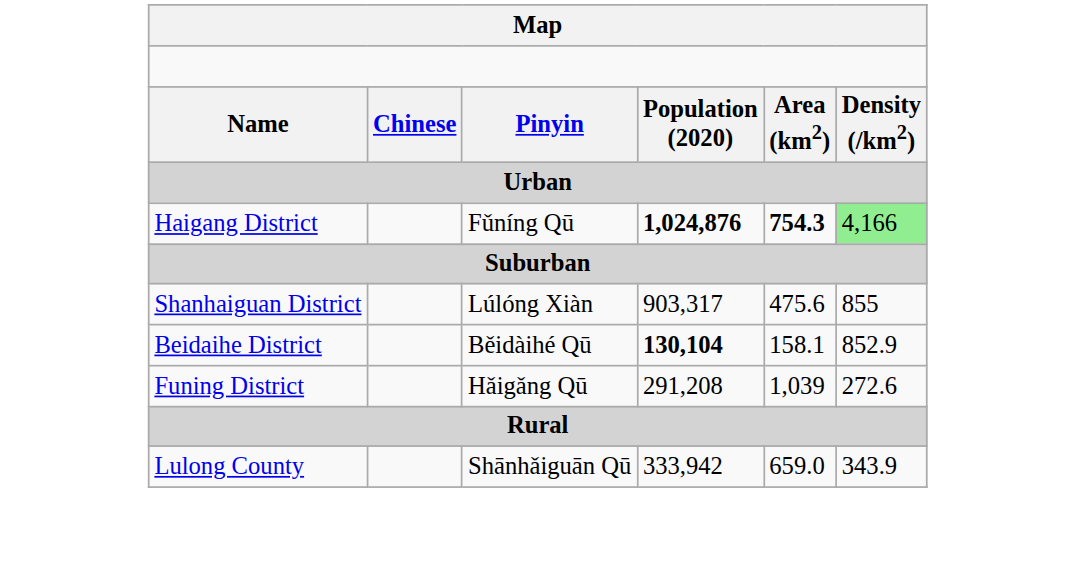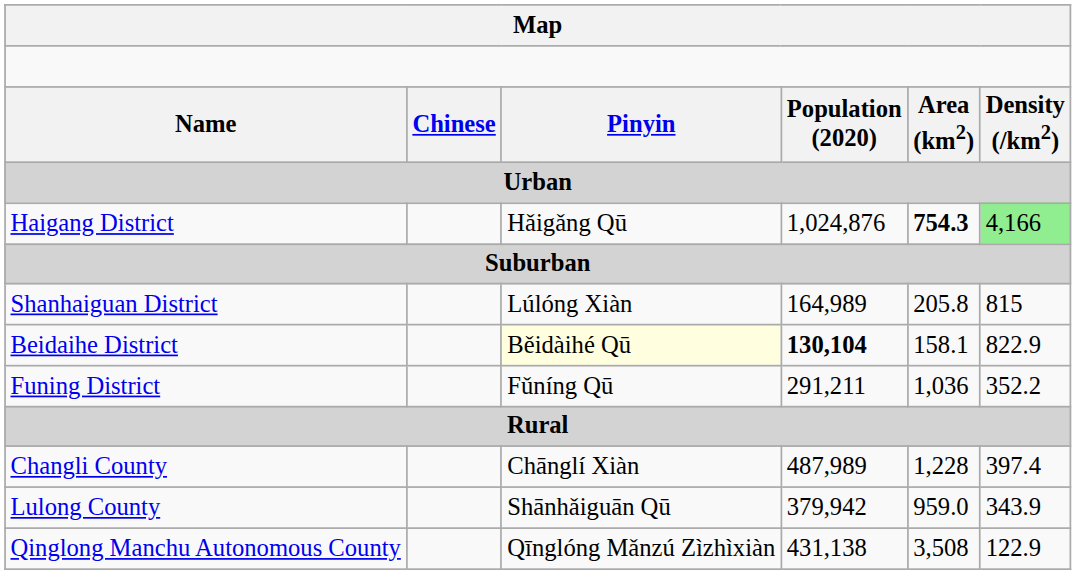(521, 222) Fǔníng Qū -> (567, 222) Hǎigǎng Qū
(692, 222) bold -> (836, 222) normal
(683, 304) 903,317 -> (827, 304) 164,989
(797, 304) 475.6 -> (941, 304) 205.8
(860, 304) 855 -> (1004, 304) 815
(530, 344) no background -> (569, 344) lightyellow background
(869, 344) 852.9 -> (1013, 344) 822.9
(528, 385) Hǎigǎng Qū -> (560, 385) Fǔníng Qū
(683, 385) 291,208 -> (826, 385) 291,211
(797, 385) 1,039 -> (941, 385) 1,036
(869, 385) 272.6 -> (1013, 385) 352.2
+ row: (89, 466)
(683, 466) 333,942 -> (827, 507) 379,942
(797, 466) 659.0 -> (941, 507) 959.0
+ row: (206, 547)
